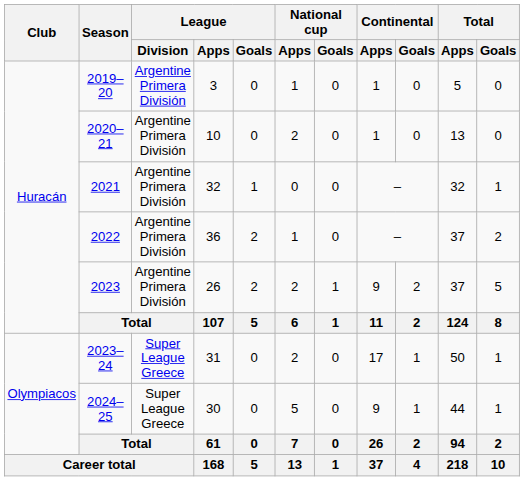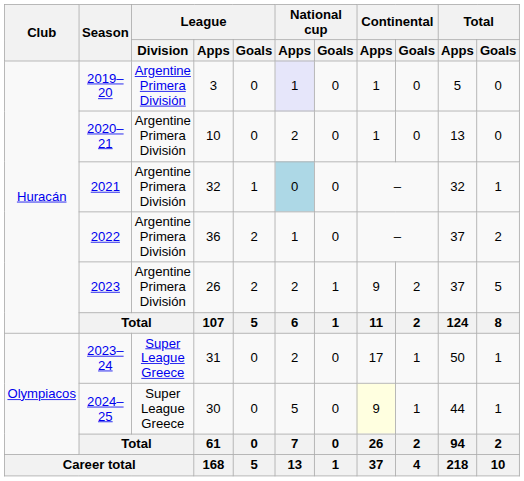(295, 86) no background -> (295, 86) lavender background
(295, 186) no background -> (295, 186) lightblue background
(376, 408) no background -> (376, 408) lightyellow background
